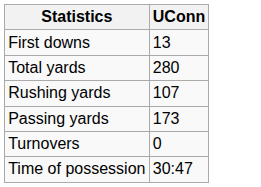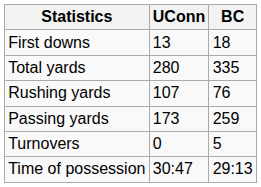+ column: (233, 17)
